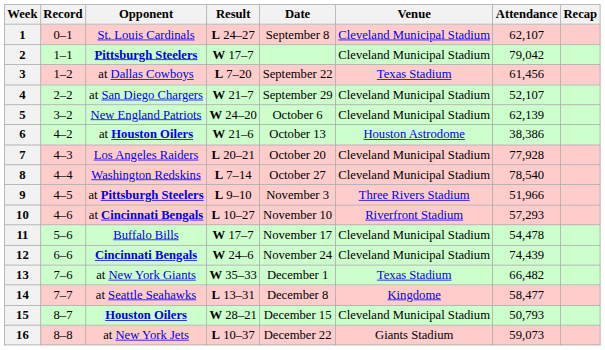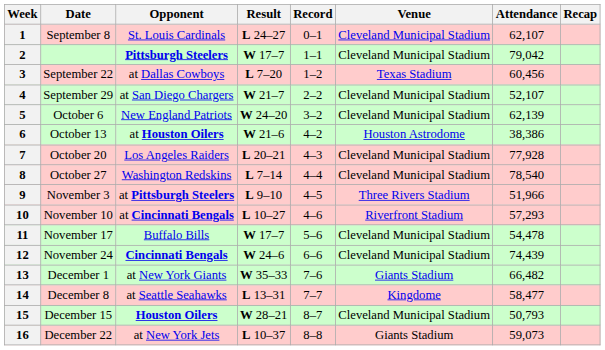columns swapped: (298, 14) <-> (63, 14)
(527, 74) 61,456 -> (527, 74) 60,456
(414, 275) Texas Stadium -> (414, 275) Giants Stadium
